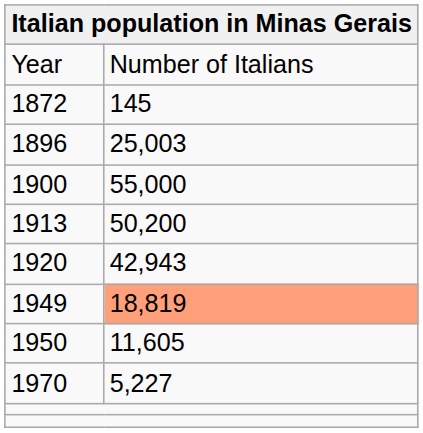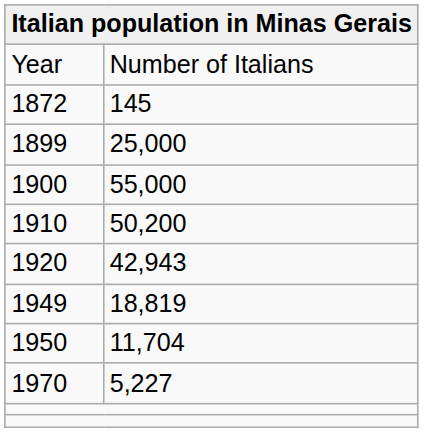(39, 144) 1896 -> (39, 144) 1899
(148, 144) 25,003 -> (148, 144) 25,000
(39, 223) 1913 -> (39, 223) 1910
(148, 303) lightsalmon background -> (148, 303) no background
(147, 343) 11,605 -> (147, 343) 11,704
